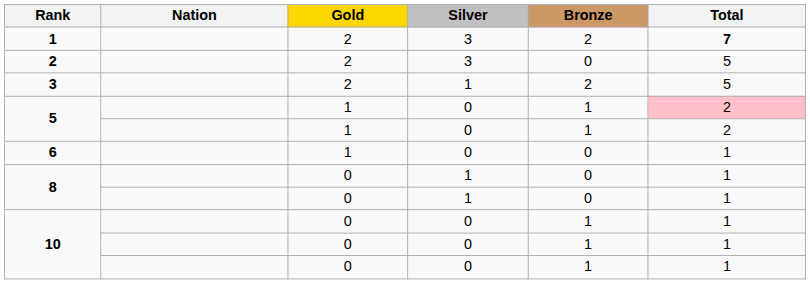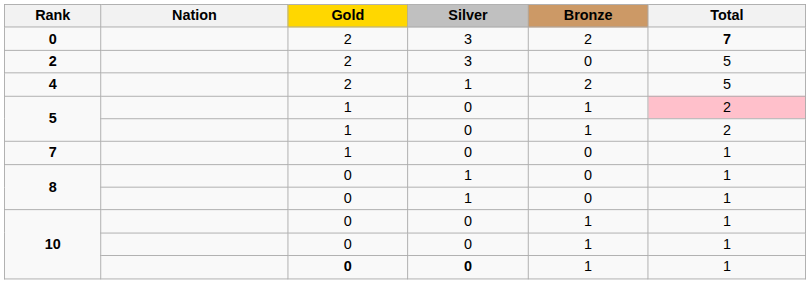(53, 38) 1 -> (53, 38) 0
(53, 84) 3 -> (53, 84) 4
(53, 152) 6 -> (53, 152) 7
(348, 267) normal -> (348, 267) bold
(468, 267) normal -> (468, 267) bold
